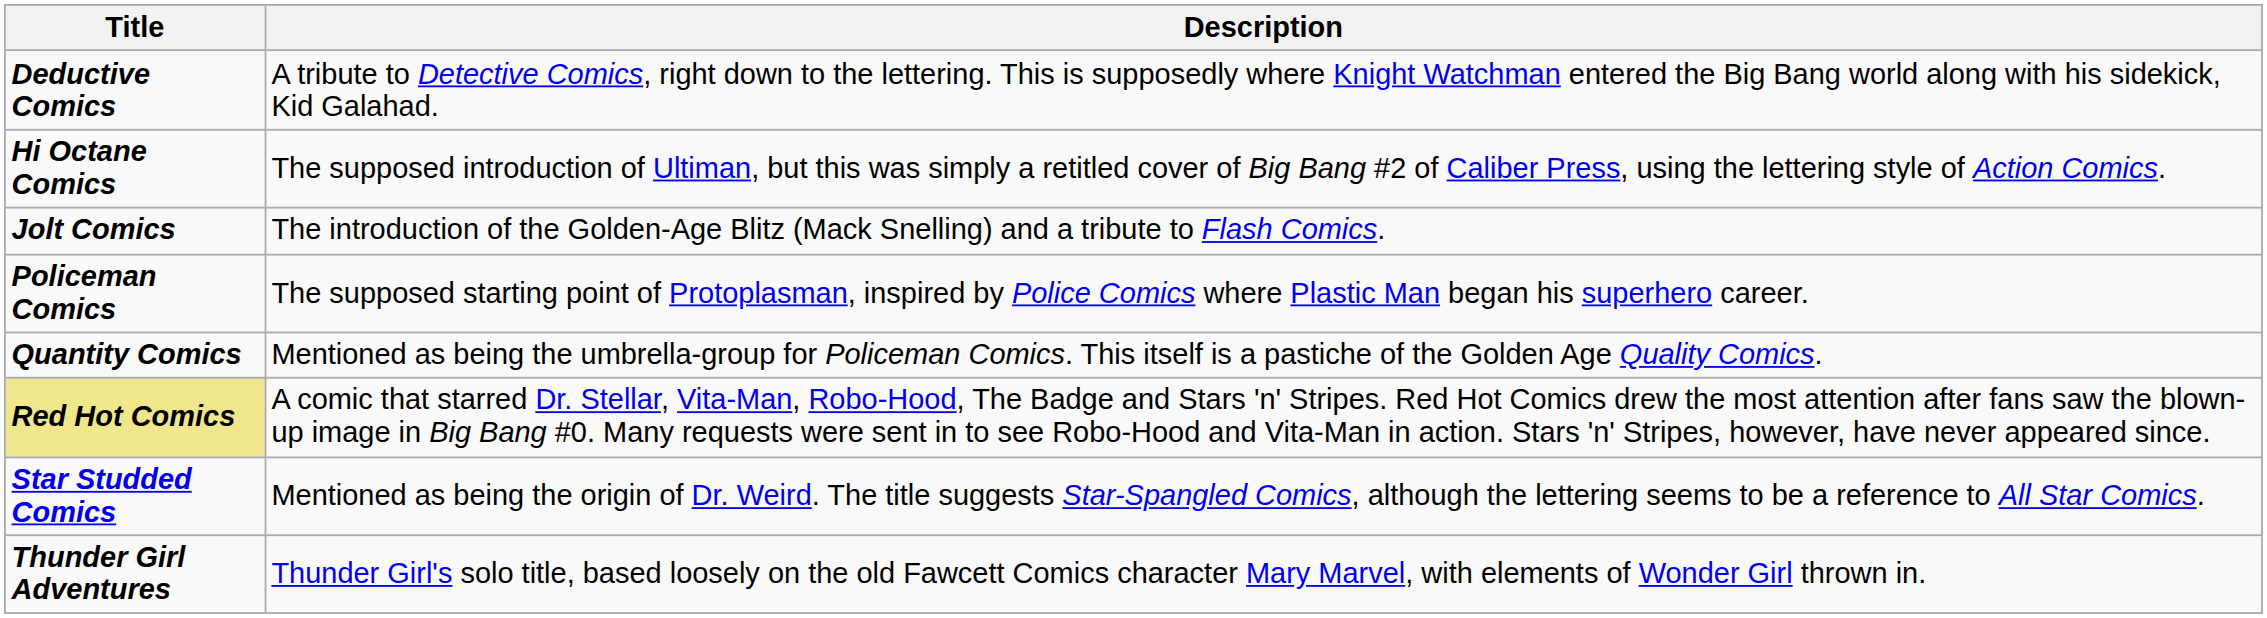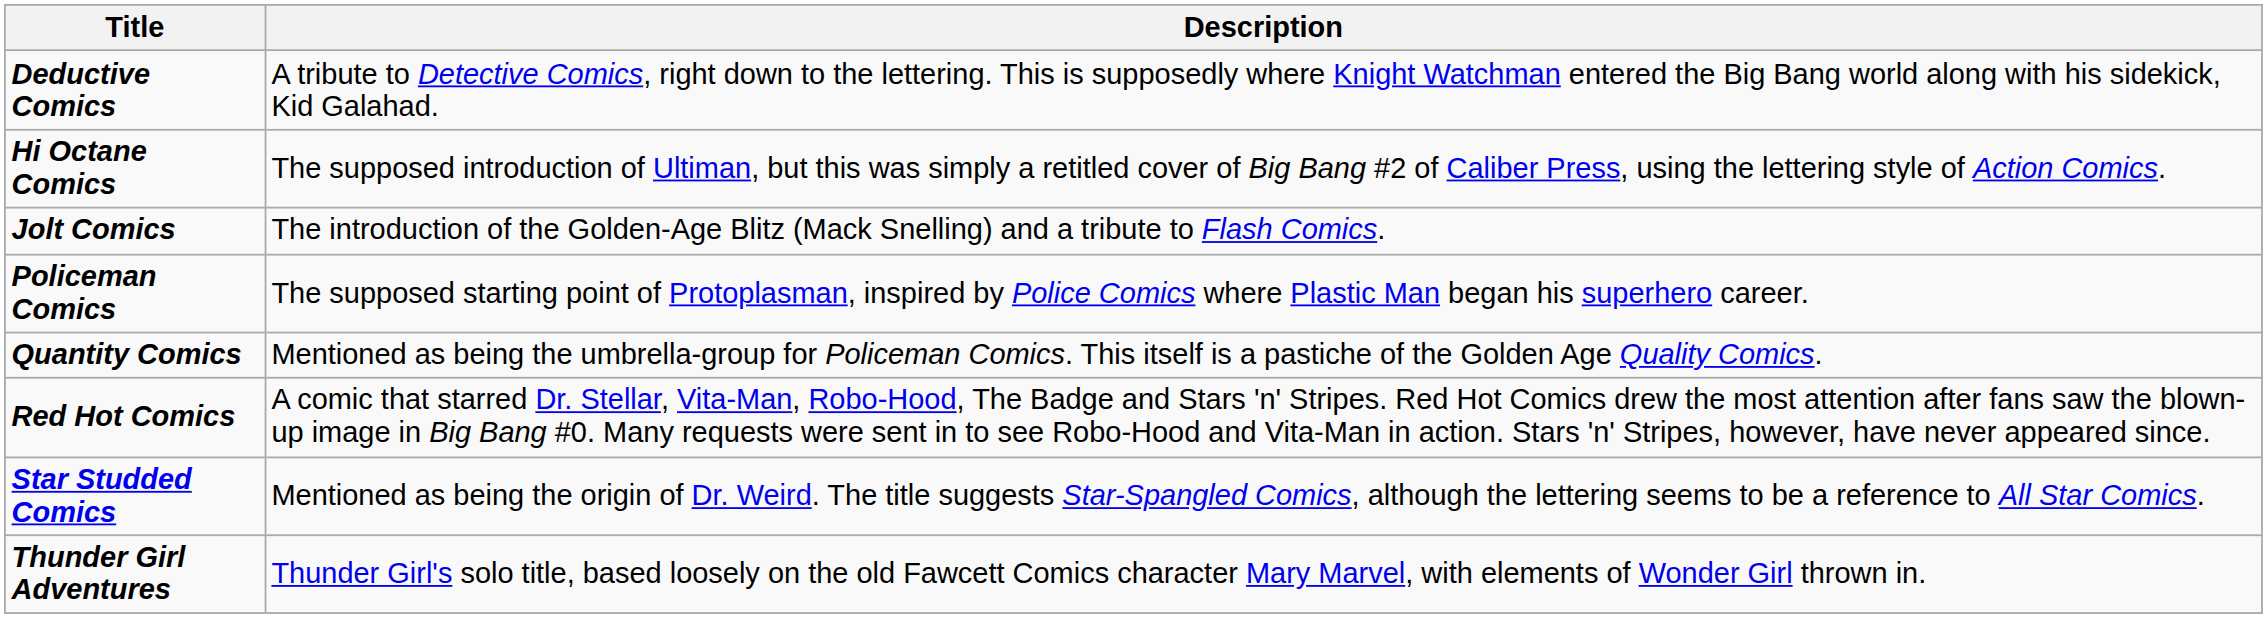(123, 417) khaki background -> (123, 417) no background
